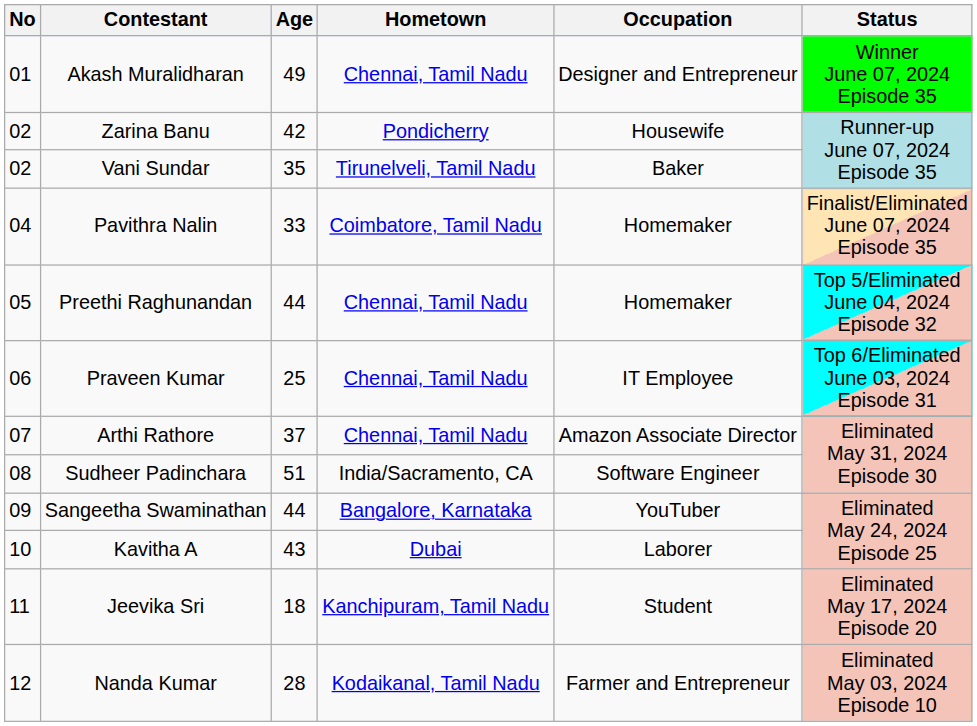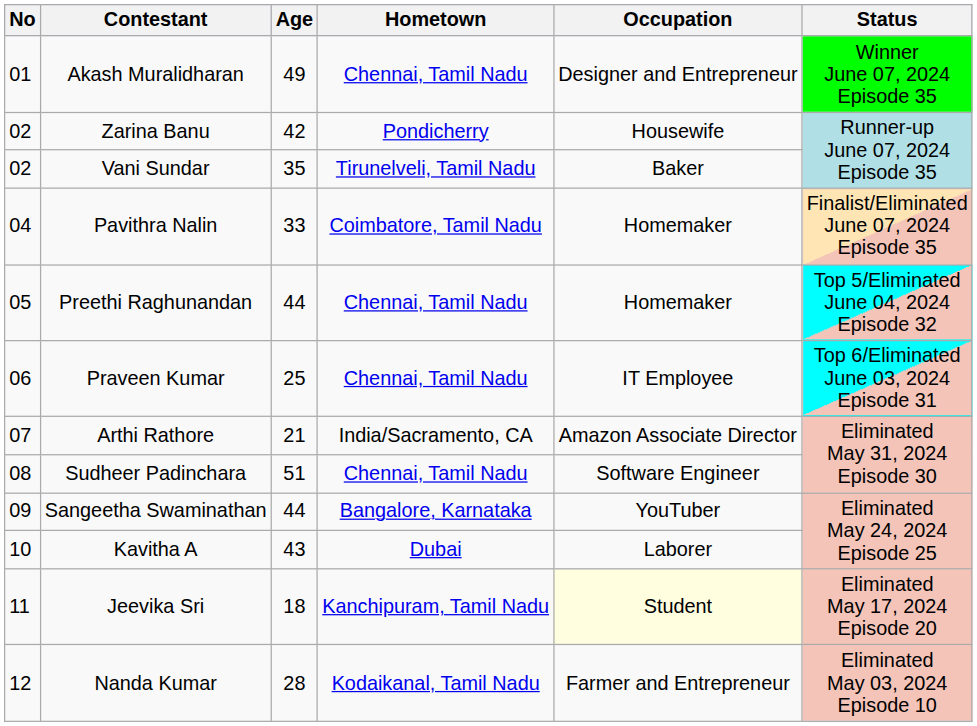(294, 435) 37 -> (294, 435) 21
(436, 435) Chennai, Tamil Nadu -> (436, 435) India/Sacramento, CA
(436, 473) India/Sacramento, CA -> (436, 473) Chennai, Tamil Nadu
(678, 606) no background -> (678, 606) lightyellow background
